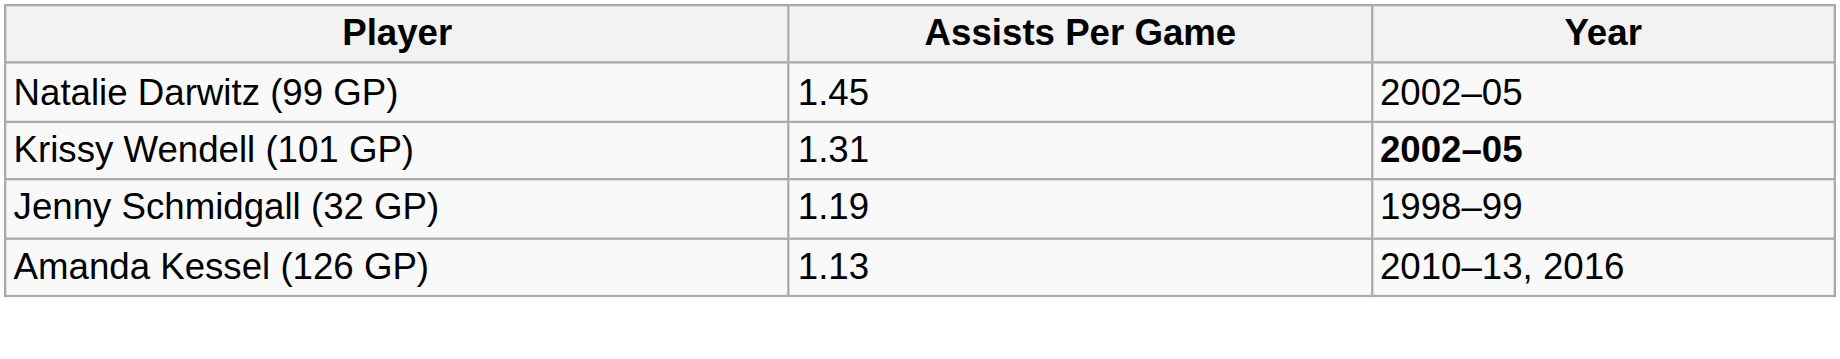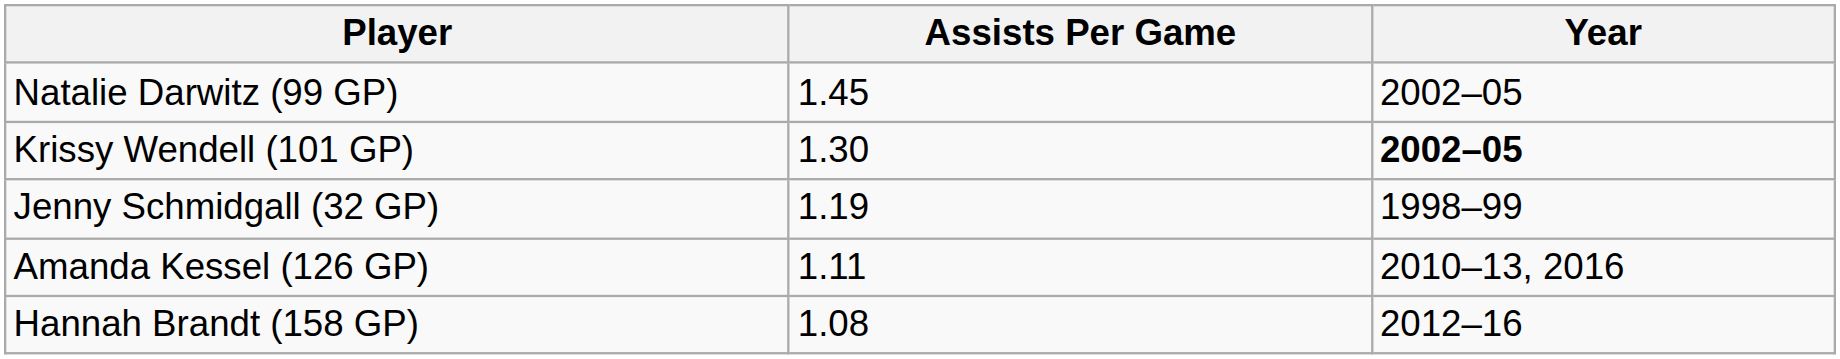(833, 149) 1.31 -> (833, 149) 1.30
(833, 265) 1.13 -> (832, 265) 1.11
+ row: (216, 324)
